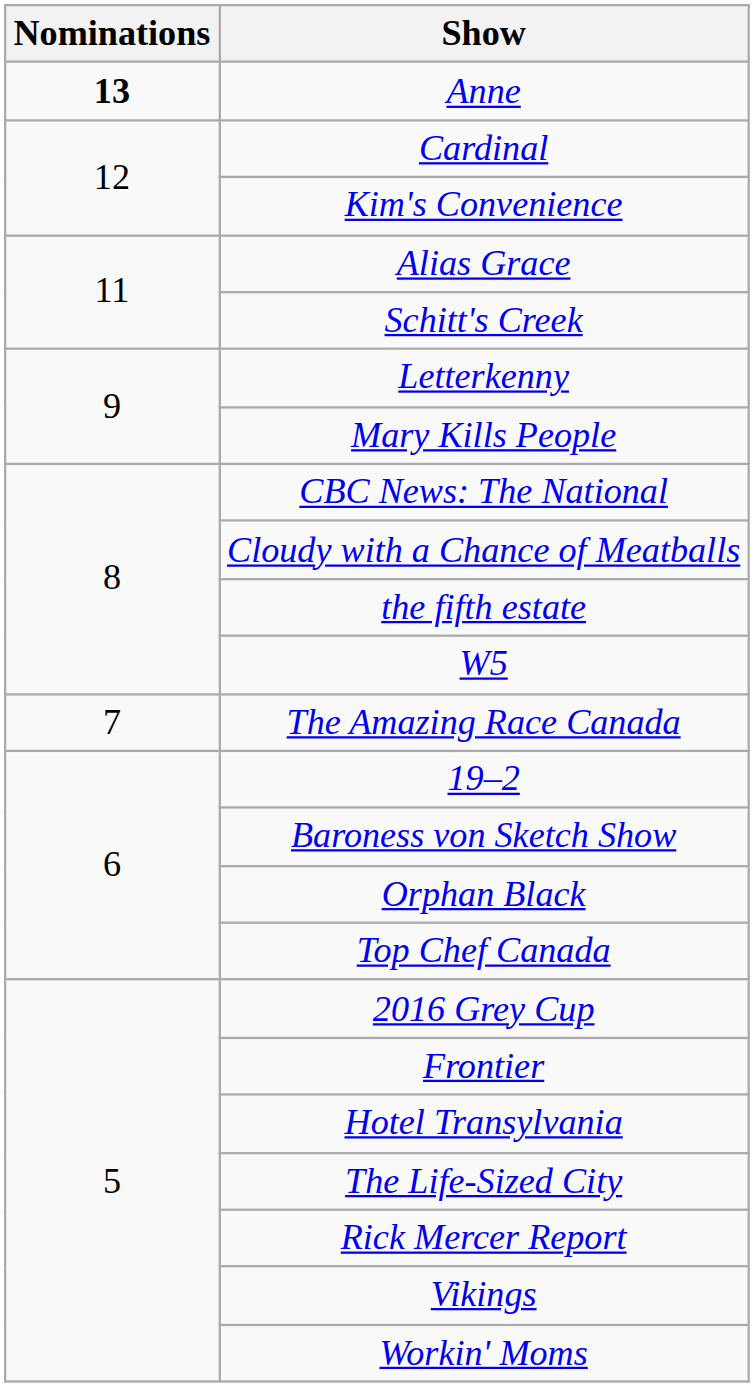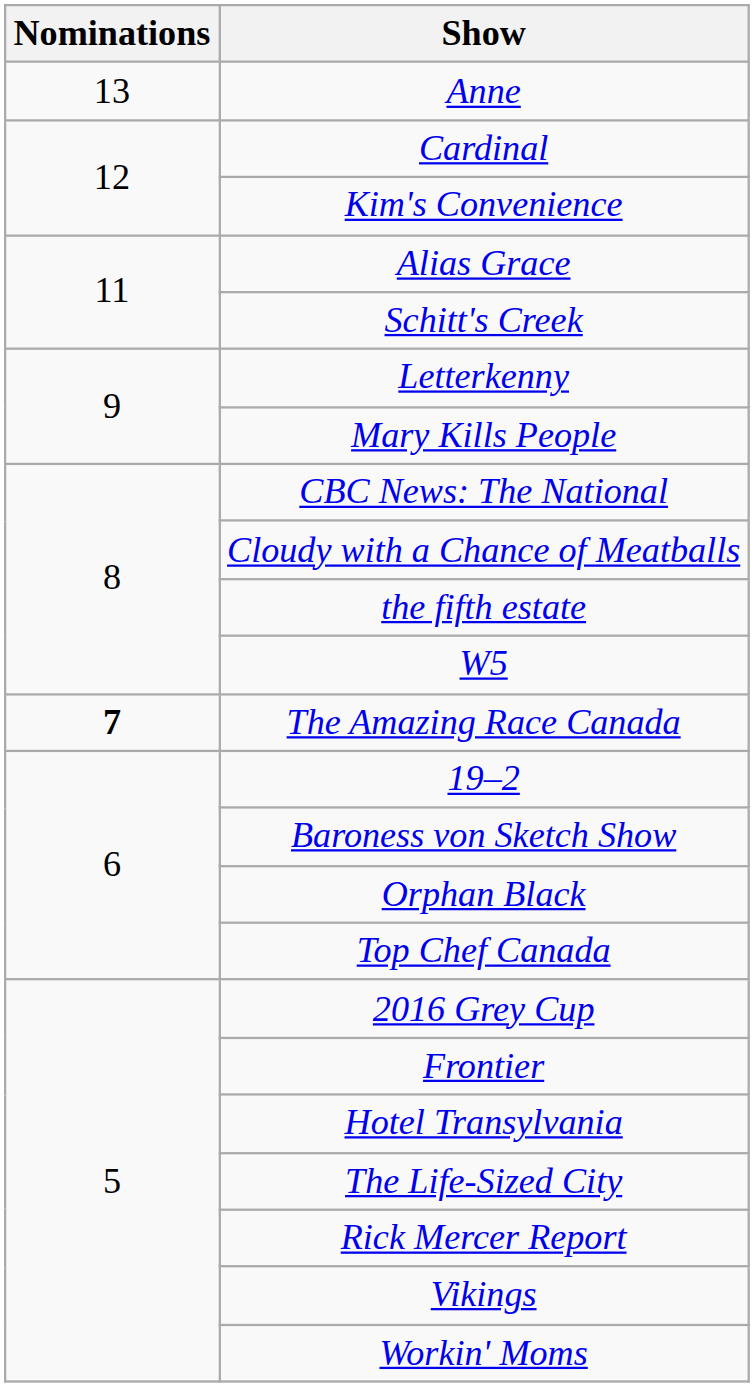(112, 90) bold -> (112, 90) normal
(112, 721) normal -> (112, 721) bold
